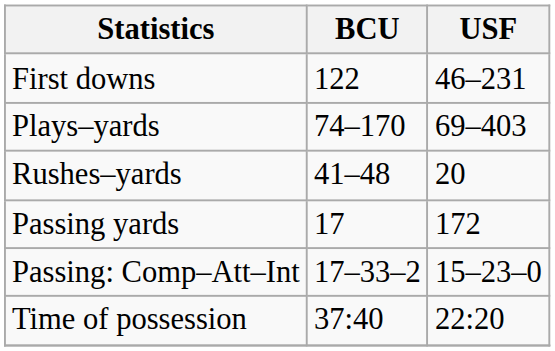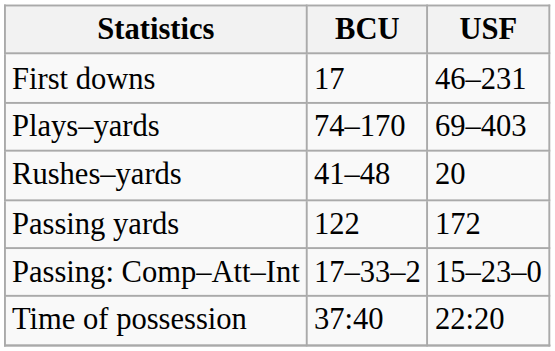(337, 77) 122 -> (329, 77) 17
(329, 223) 17 -> (337, 223) 122
